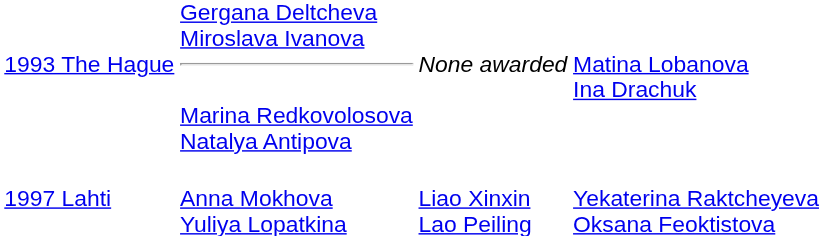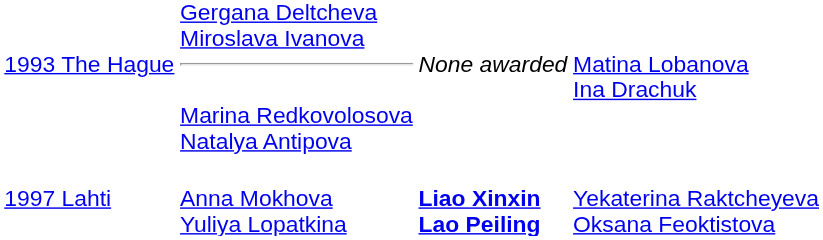(475, 211) normal -> (480, 211) bold
